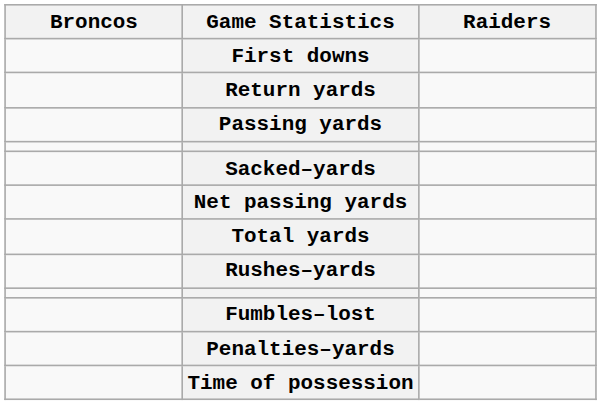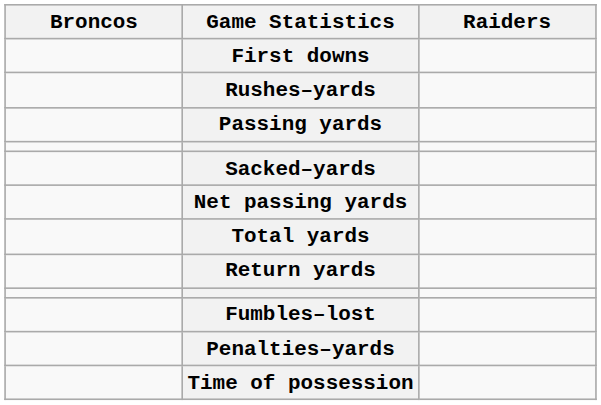rows swapped: (94, 271) <-> (94, 90)
